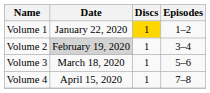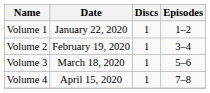(147, 29) gold background -> (147, 29) no background
(91, 46) lightgrey background -> (91, 46) no background
